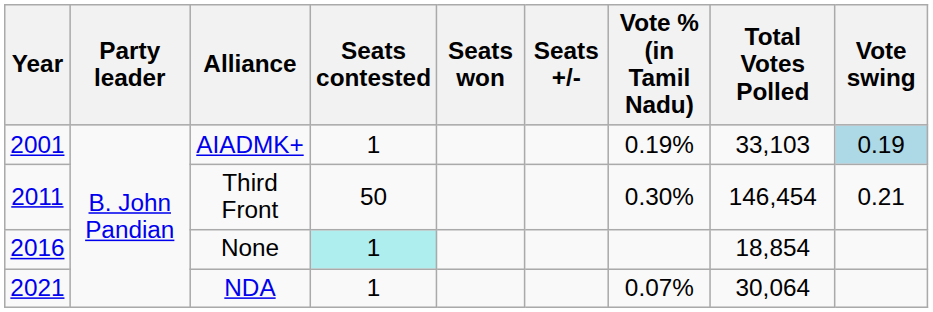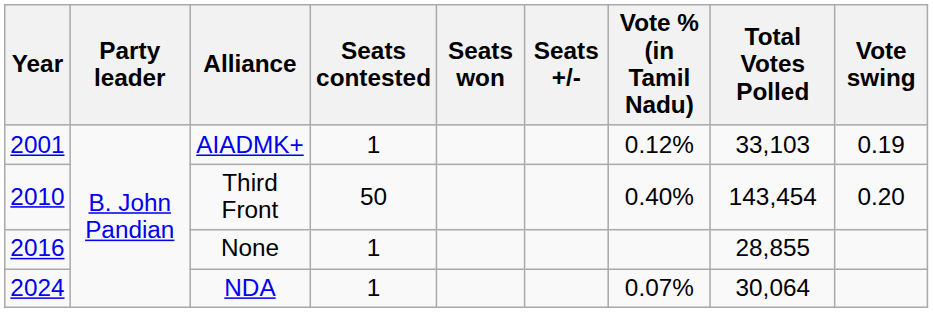(659, 144) 0.19% -> (659, 144) 0.12%
(881, 144) lightblue background -> (881, 144) no background
(37, 196) 2011 -> (37, 196) 2010
(659, 196) 0.30% -> (659, 196) 0.40%
(773, 196) 146,454 -> (773, 196) 143,454
(881, 196) 0.21 -> (881, 196) 0.20
(374, 248) paleturquoise background -> (374, 248) no background
(773, 248) 18,854 -> (773, 248) 28,855
(37, 287) 2021 -> (37, 287) 2024
